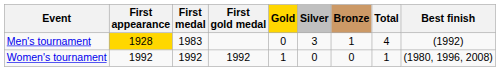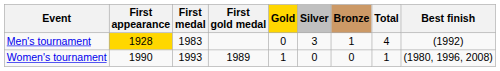(141, 58) 1992 -> (141, 58) 1990
(190, 58) 1992 -> (190, 58) 1993
(238, 58) 1992 -> (238, 58) 1989
